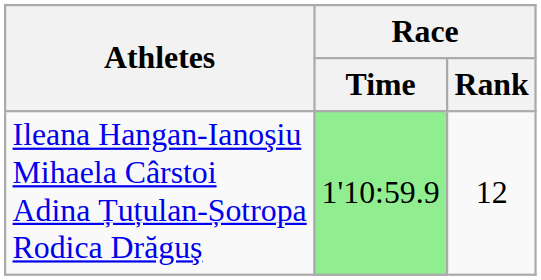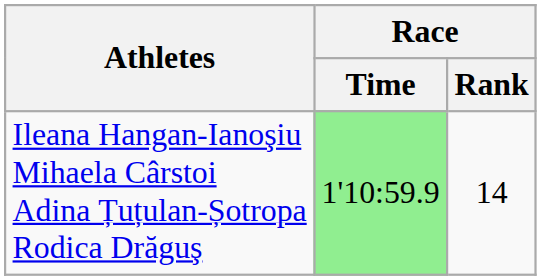(492, 192) 12 -> (492, 192) 14
